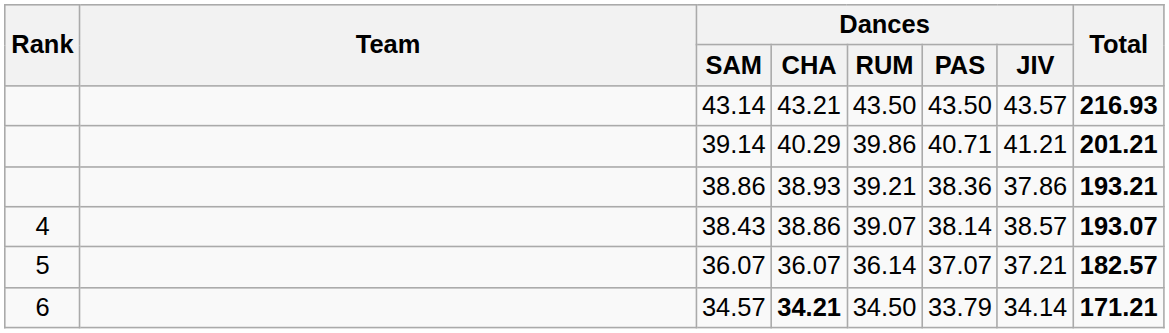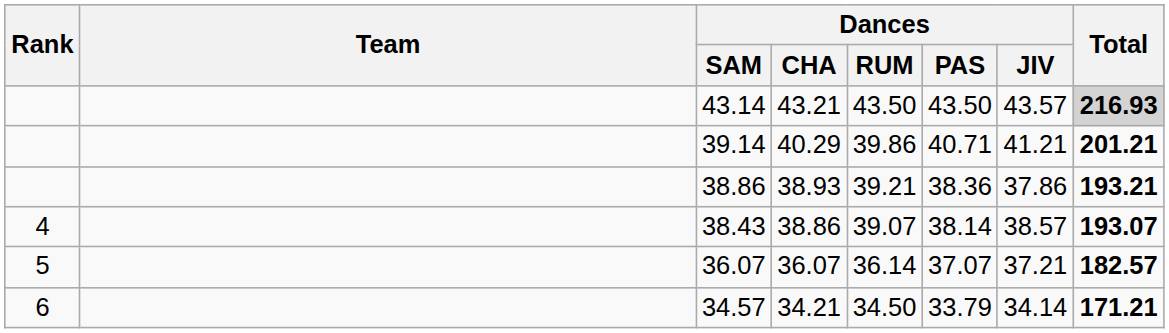(1119, 105) no background -> (1119, 105) lightgrey background
(809, 307) bold -> (809, 307) normal
